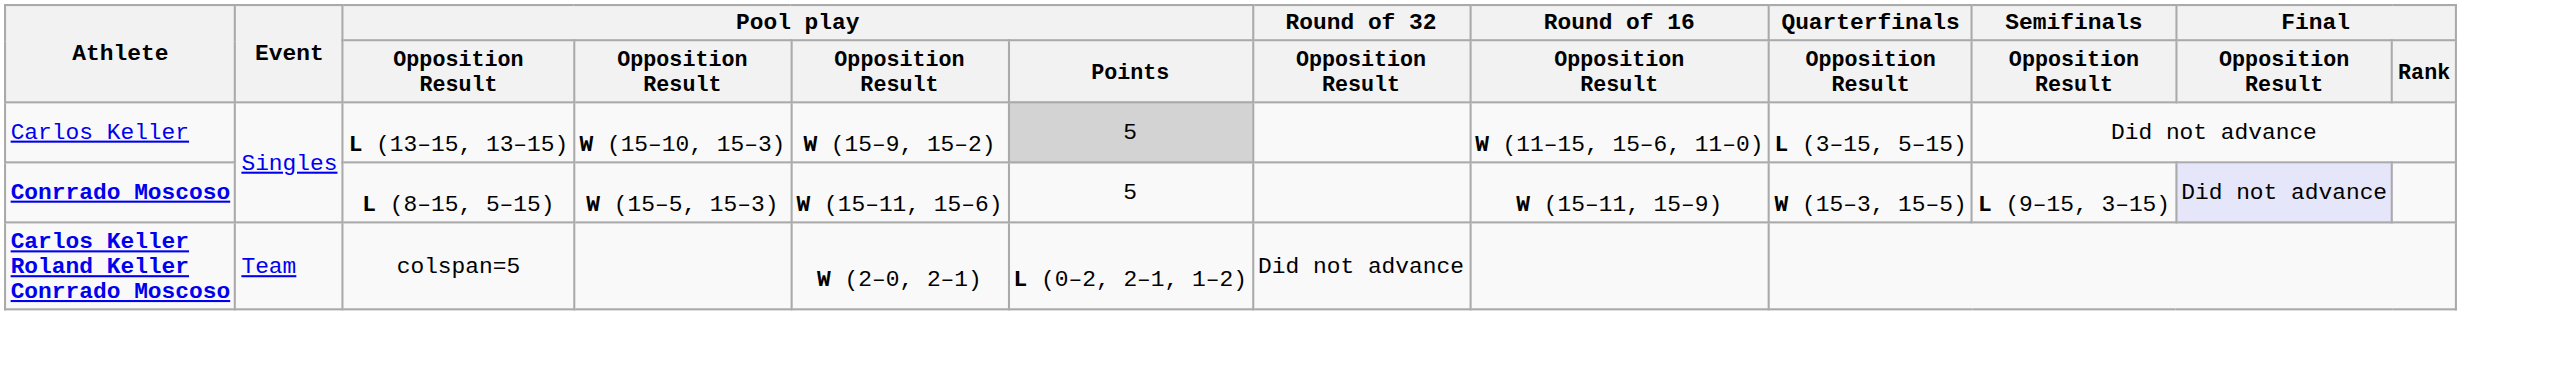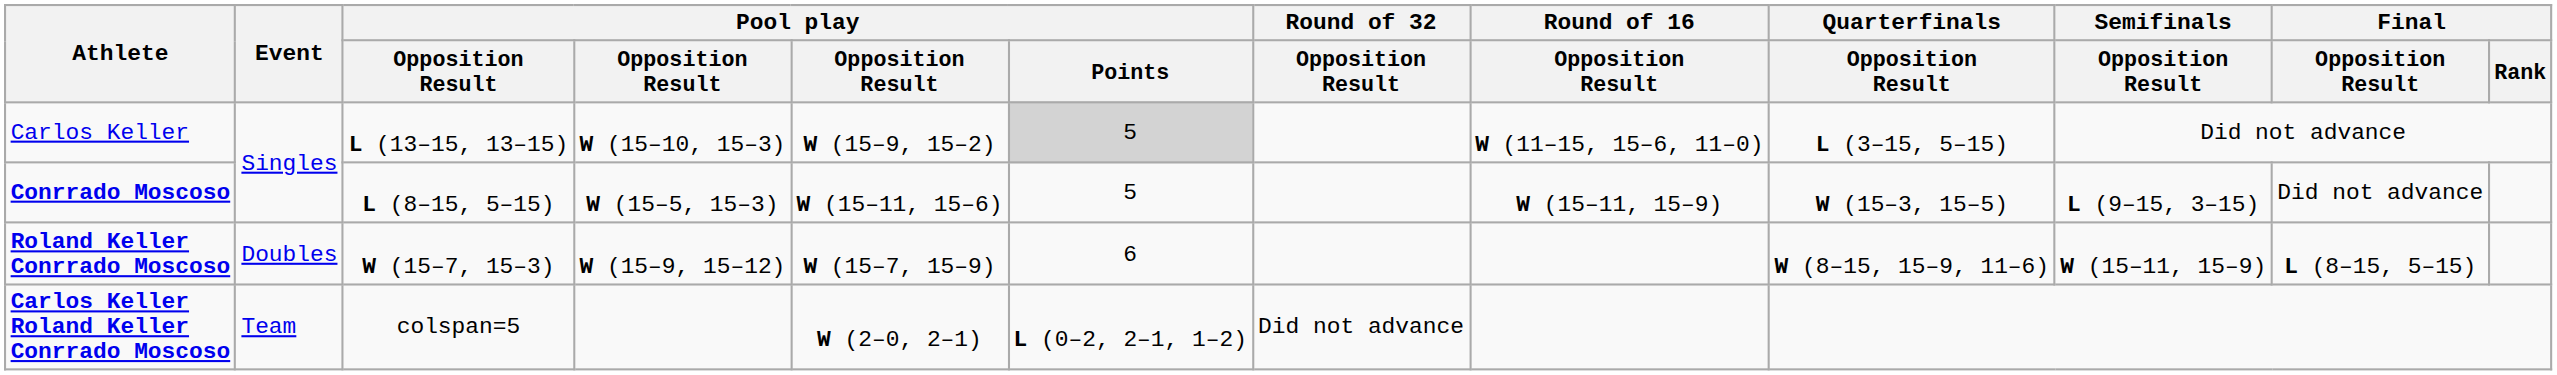(2284, 193) lavender background -> (2380, 193) no background
+ row: (120, 254)
